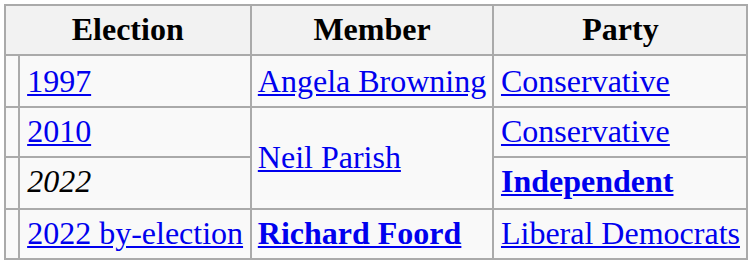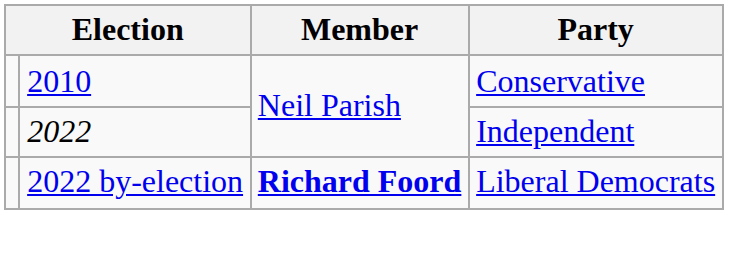- row: (59, 80)
(587, 182) bold -> (555, 131) normal
